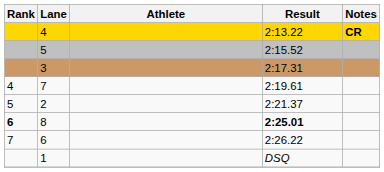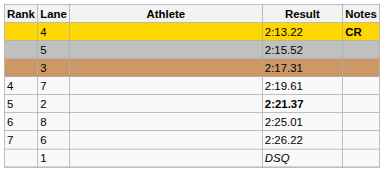(284, 104) normal -> (284, 104) bold
(10, 122) bold -> (10, 122) normal
(284, 122) bold -> (284, 122) normal
